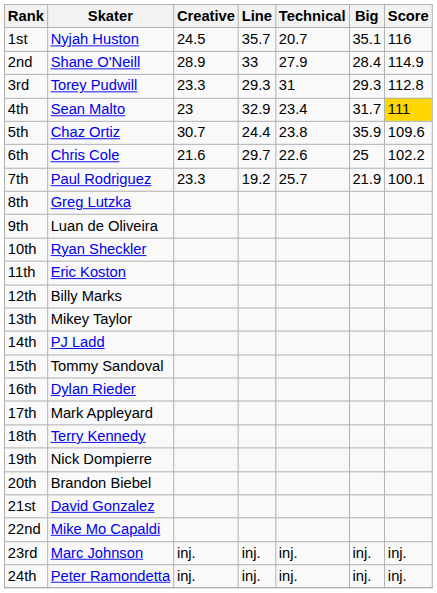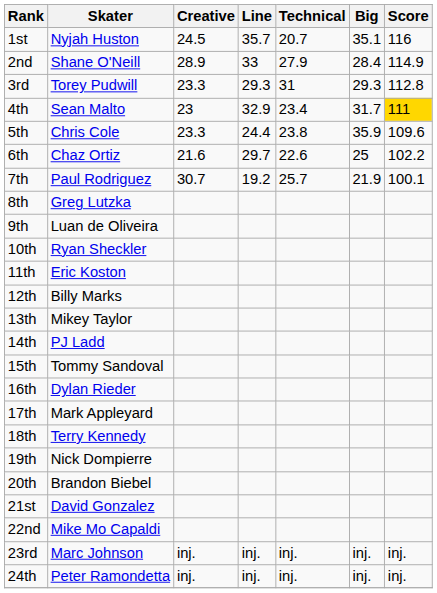(85, 132) Chaz Ortiz -> (85, 132) Chris Cole
(191, 132) 30.7 -> (191, 132) 23.3
(85, 156) Chris Cole -> (85, 156) Chaz Ortiz
(191, 179) 23.3 -> (191, 179) 30.7
